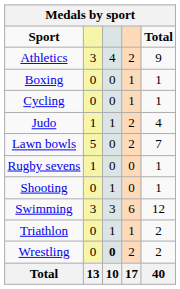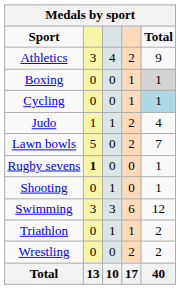(159, 79) no background -> (159, 79) lightgrey background
(159, 101) no background -> (159, 101) lightblue background
(93, 166) normal -> (93, 166) bold
(112, 252) bold -> (112, 252) normal
